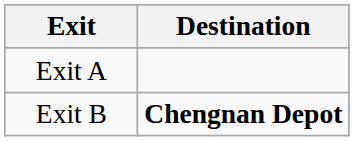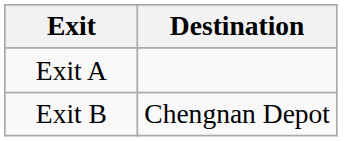(243, 113) bold -> (237, 113) normal
